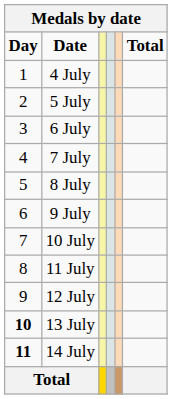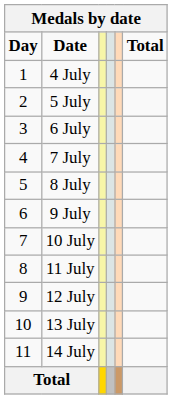(23, 324) bold -> (23, 324) normal
(23, 351) bold -> (23, 351) normal
